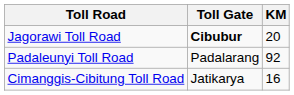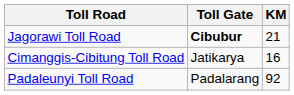(273, 36) 20 -> (273, 36) 21
rows swapped: (96, 79) <-> (71, 57)
